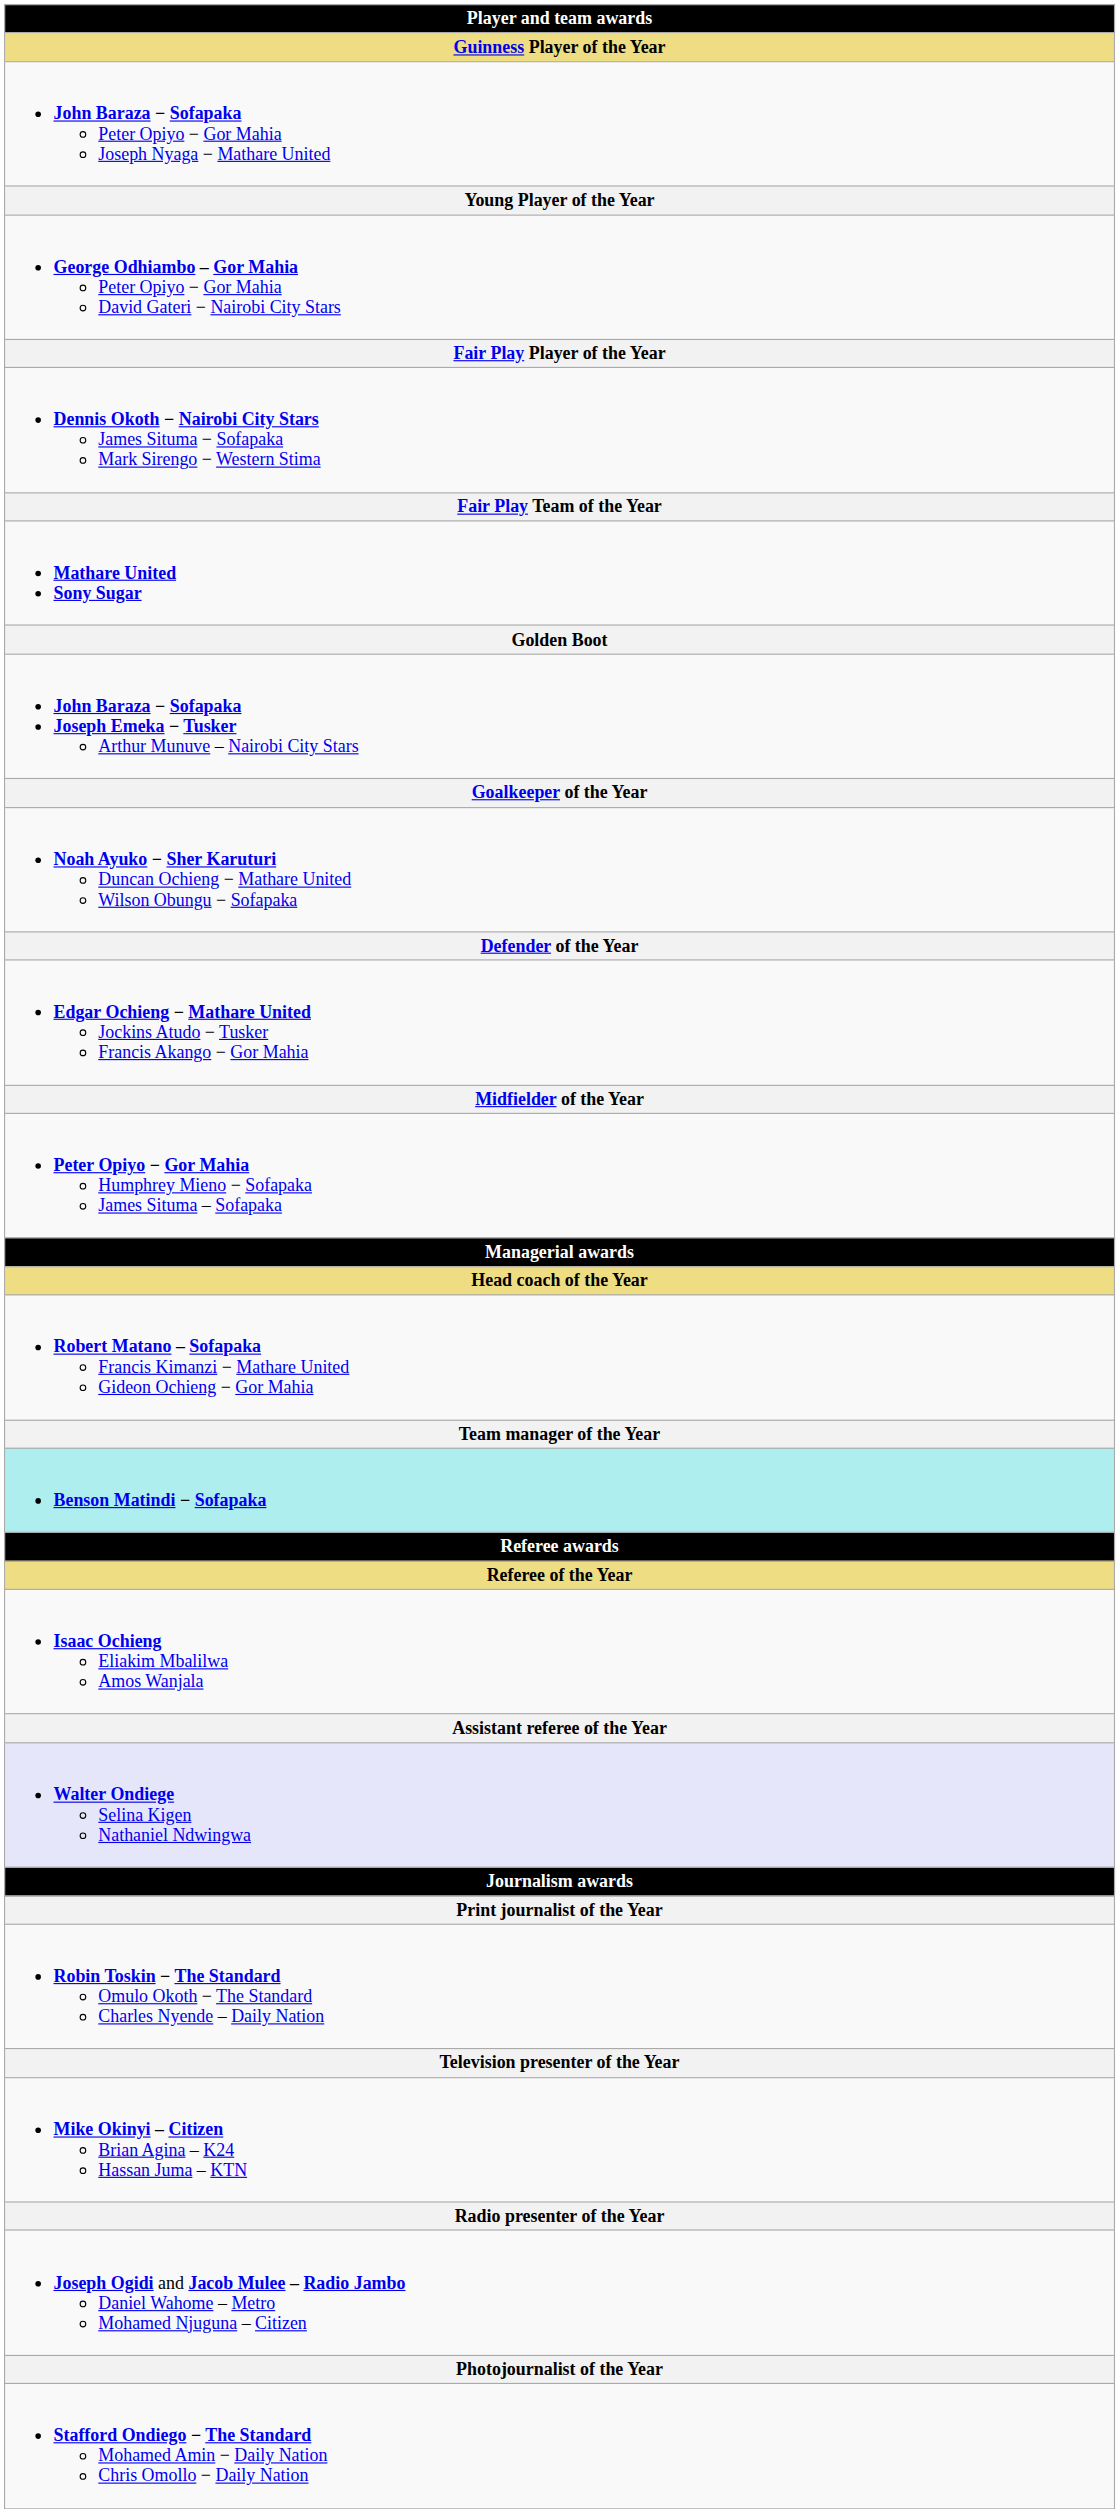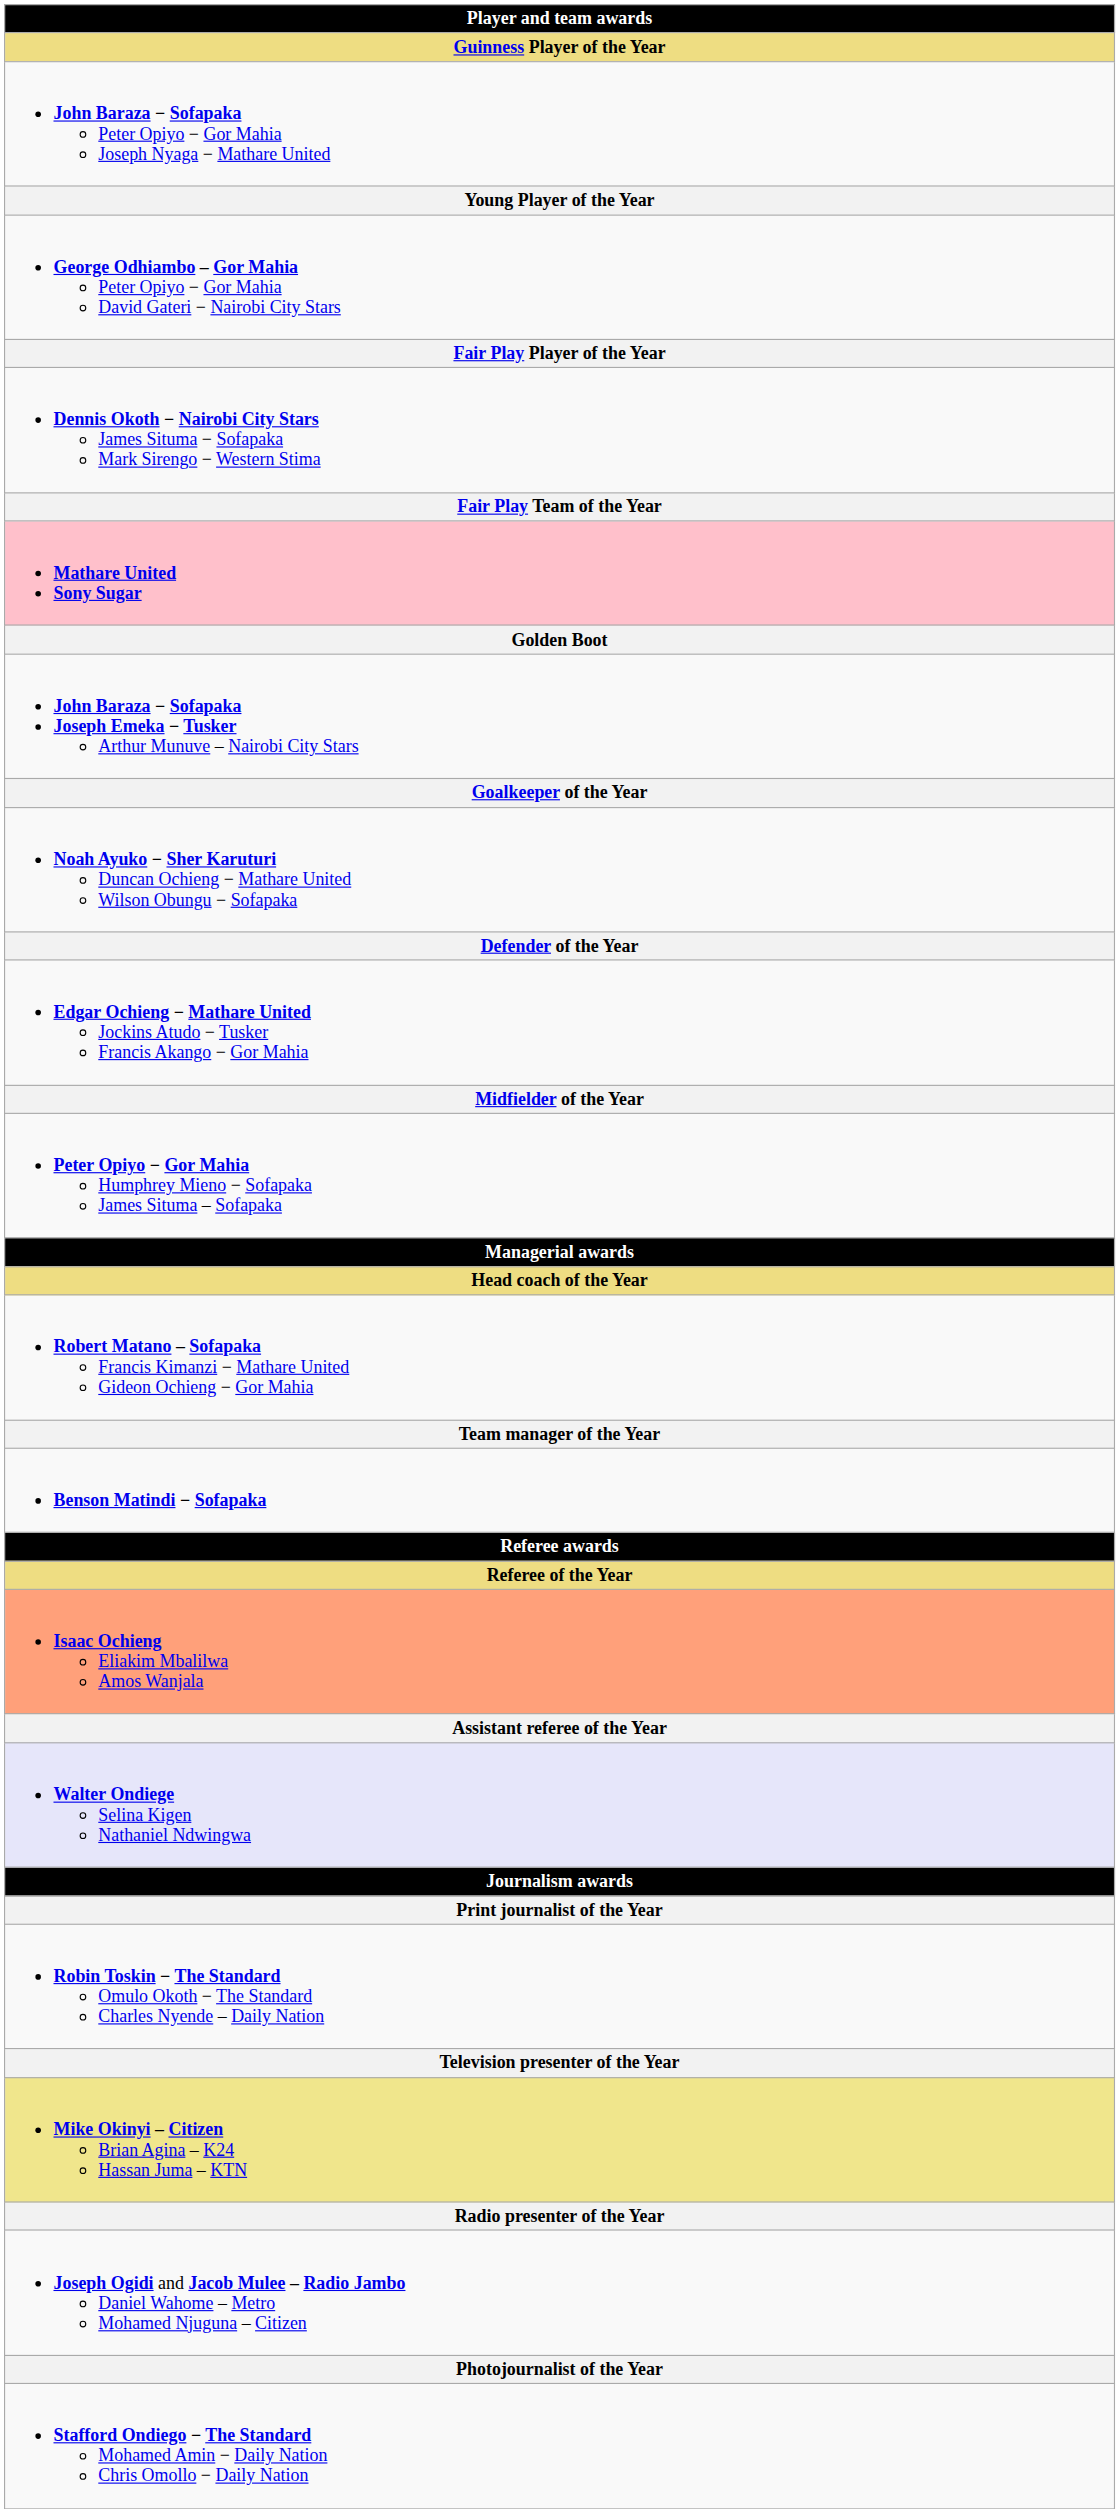(560, 583) no background -> (560, 583) pink background
(560, 1500) paleturquoise background -> (560, 1500) no background
(560, 1662) no background -> (560, 1662) lightsalmon background
(560, 2150) no background -> (560, 2150) khaki background
